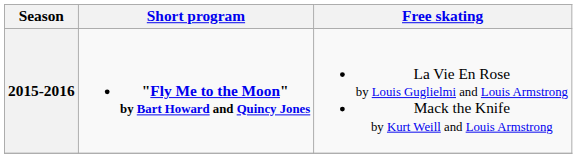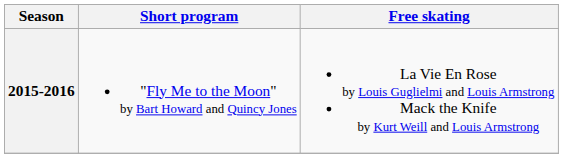(196, 100) bold -> (189, 100) normal
